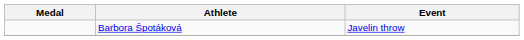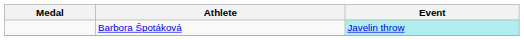(376, 28) no background -> (376, 28) paleturquoise background
